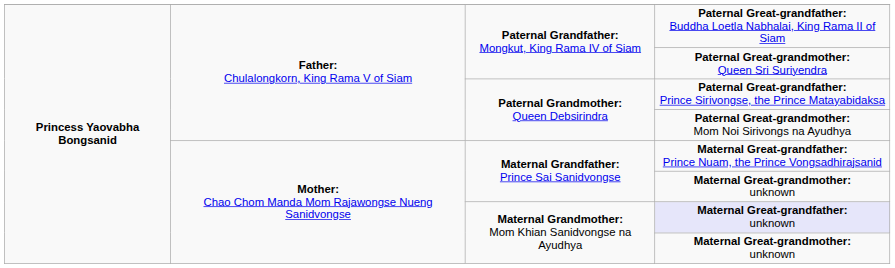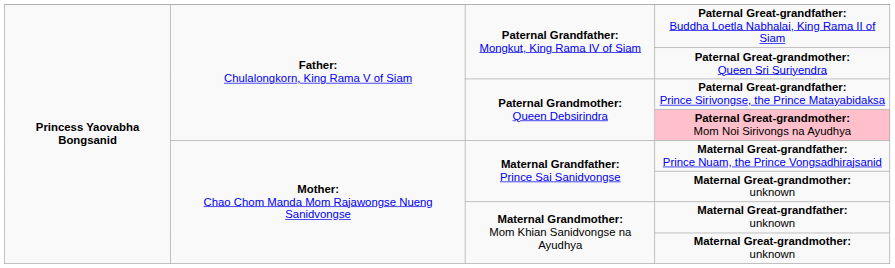(772, 125) no background -> (772, 125) pink background
(772, 217) lavender background -> (772, 217) no background
